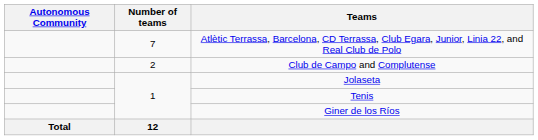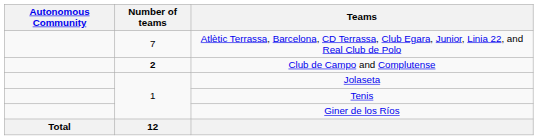(153, 65) normal -> (153, 65) bold
